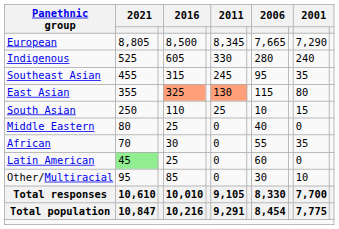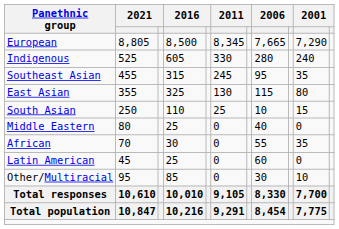(175, 93) lightsalmon background -> (175, 93) no background
(223, 93) lightsalmon background -> (223, 93) no background
(125, 160) lightgreen background -> (125, 160) no background
